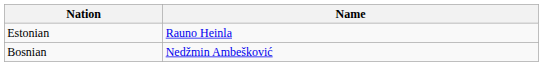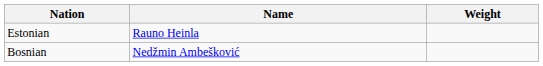+ column: (483, 14)
